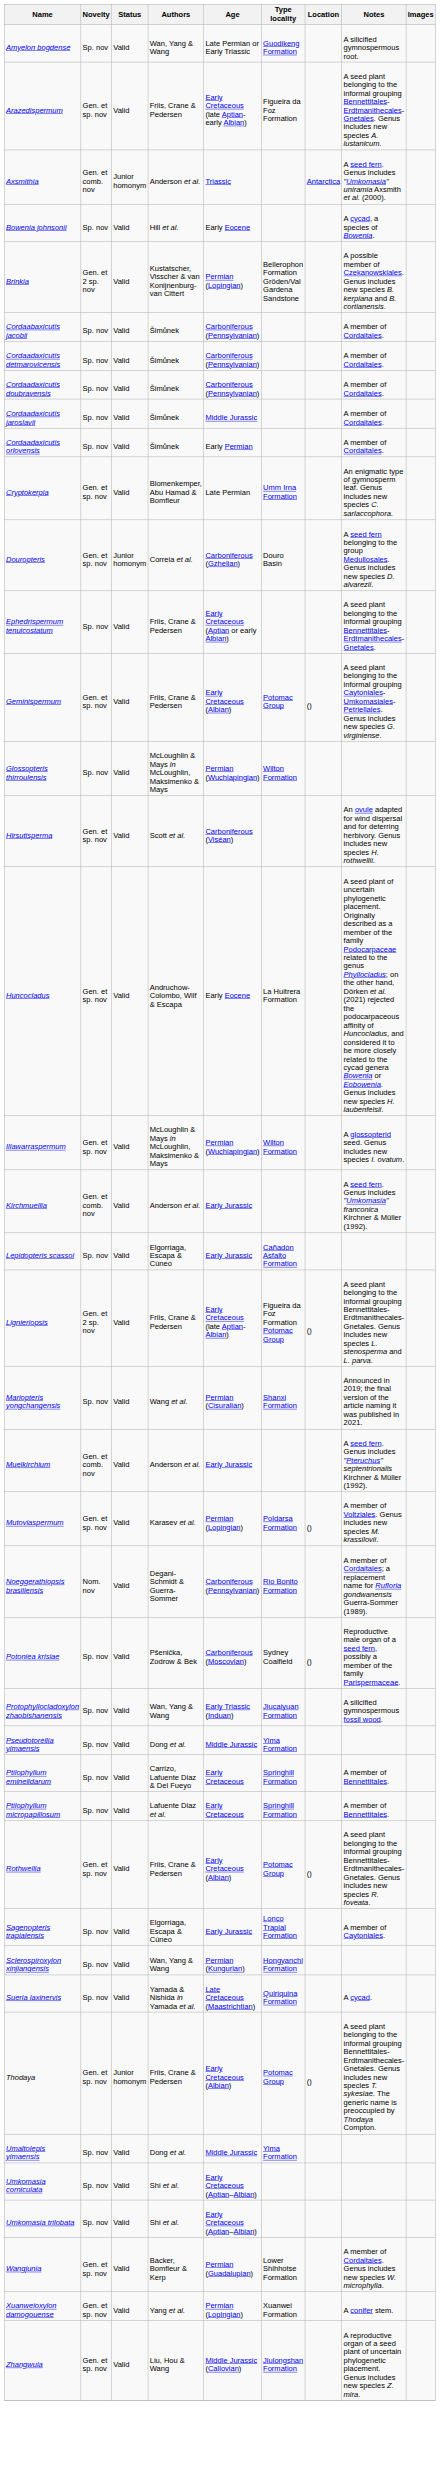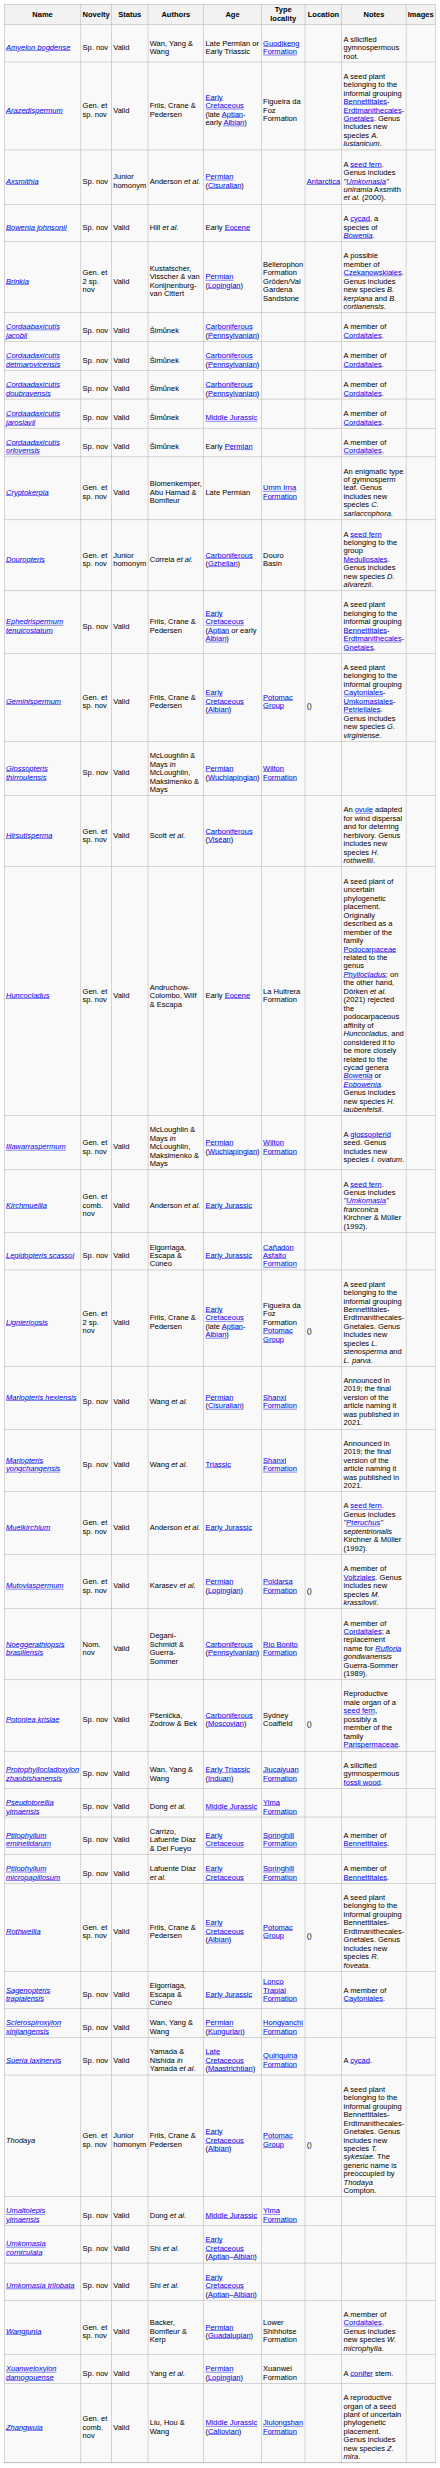(95, 181) Gen. et comb. nov -> (95, 181) Sp. nov
(218, 181) Triassic -> (225, 181) Permian (Cisuralian)
+ row: (41, 1398)
(225, 1402) Permian (Cisuralian) -> (218, 1464) Triassic
(95, 1464) Gen. et comb. nov -> (95, 1527) Gen. et sp. nov
(95, 2310) Gen. et sp. nov -> (95, 2373) Sp. nov
(95, 2364) Gen. et sp. nov -> (95, 2427) Gen. et comb. nov
